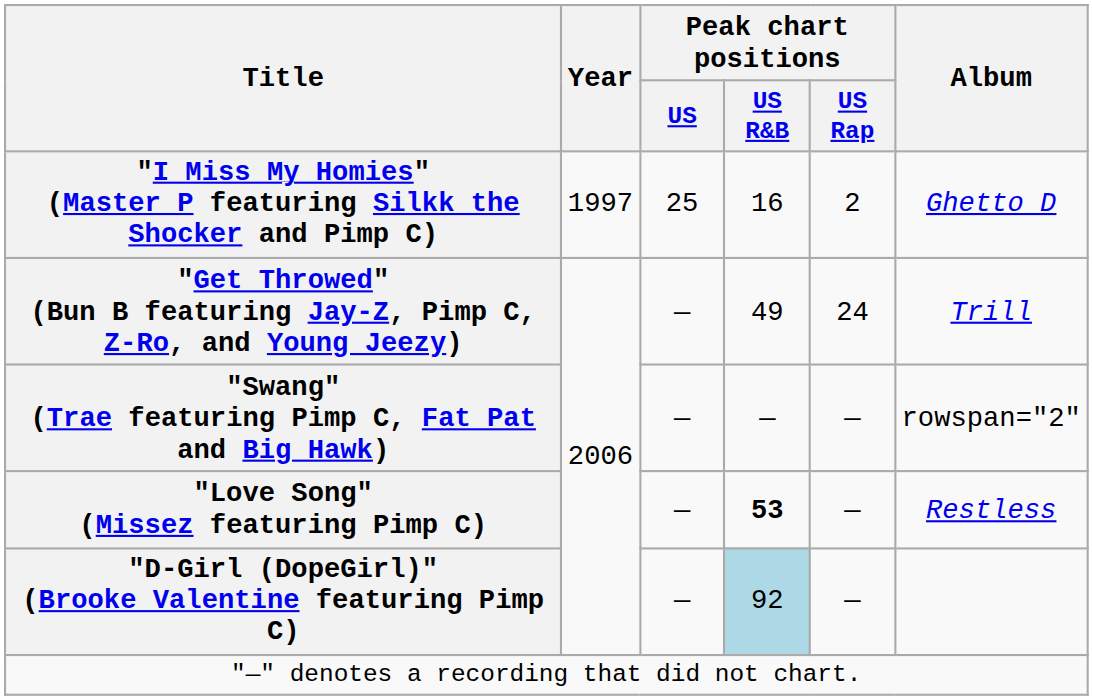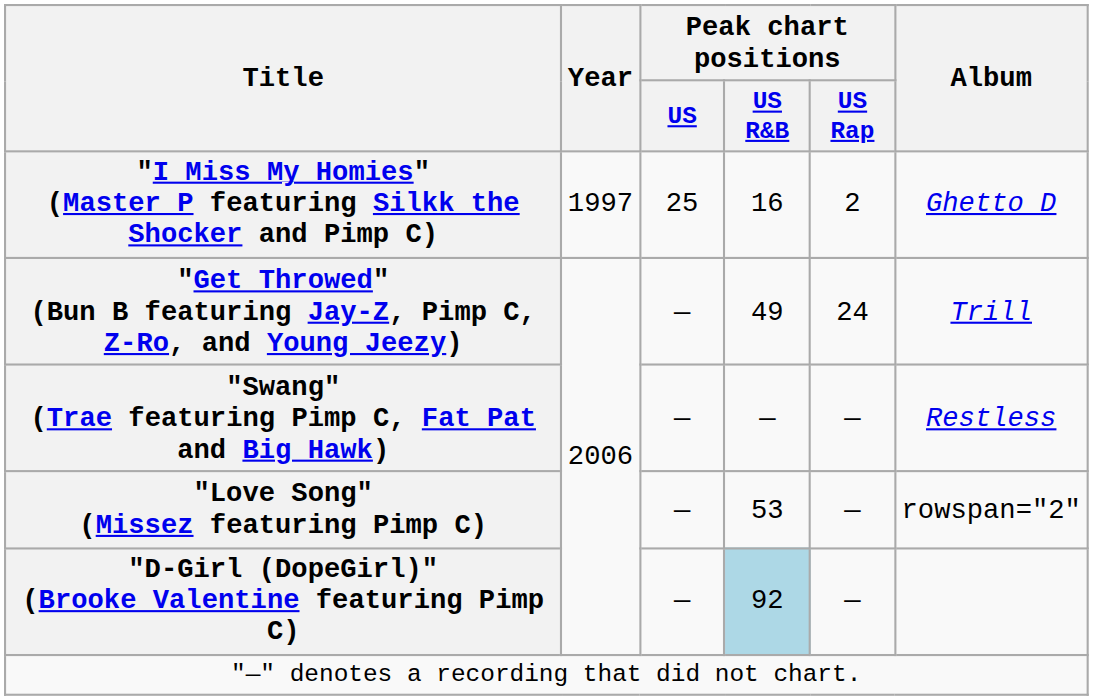(991, 418) rowspan="2" -> (991, 418) Restless
(767, 510) bold -> (767, 510) normal
(991, 510) Restless -> (991, 510) rowspan="2"
